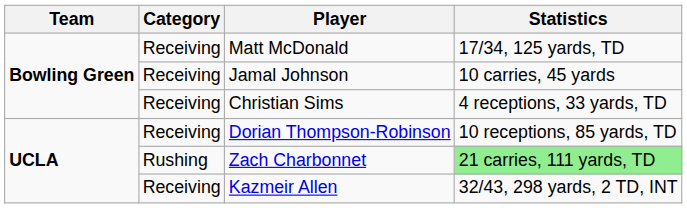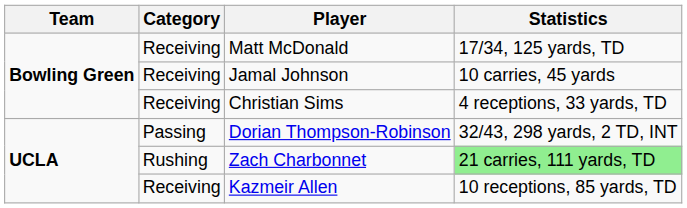(182, 132) Receiving -> (174, 132) Passing
(568, 132) 10 receptions, 85 yards, TD -> (568, 132) 32/43, 298 yards, 2 TD, INT
(568, 188) 32/43, 298 yards, 2 TD, INT -> (568, 188) 10 receptions, 85 yards, TD
